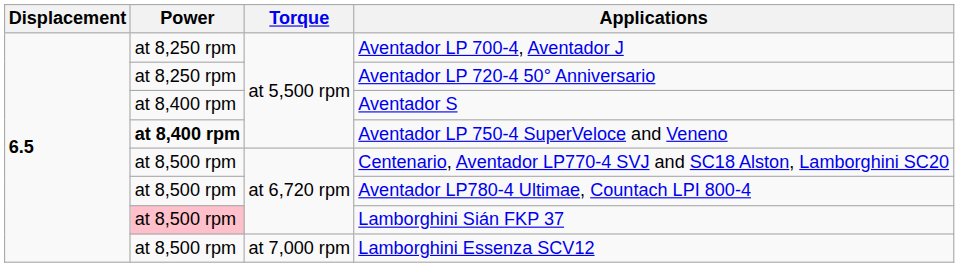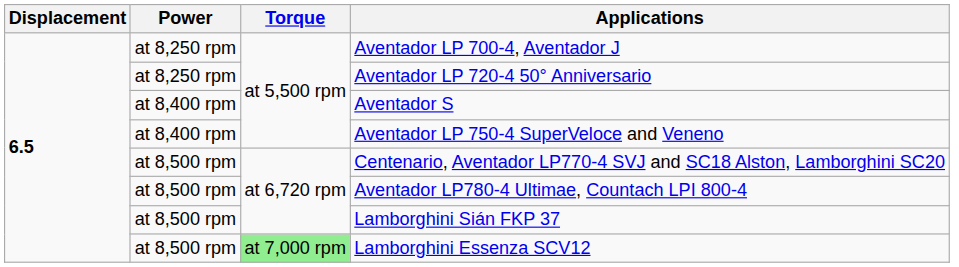(187, 133) bold -> (185, 133) normal
(185, 219) pink background -> (185, 219) no background
(299, 248) no background -> (295, 248) lightgreen background
